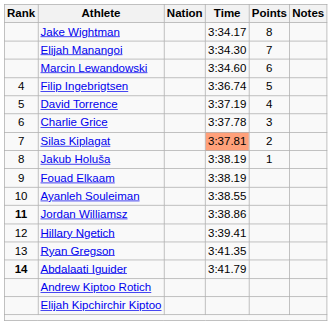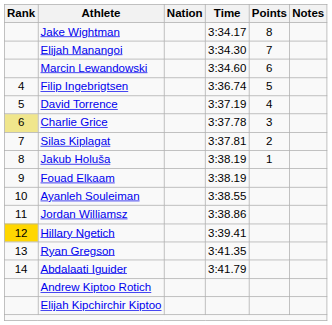(21, 123) no background -> (21, 123) khaki background
(227, 141) lightsalmon background -> (227, 141) no background
(21, 214) bold -> (21, 214) normal
(21, 232) no background -> (21, 232) gold background
(21, 269) bold -> (21, 269) normal
